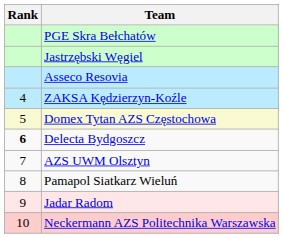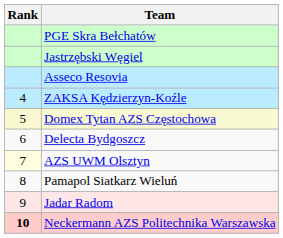(23, 139) bold -> (23, 139) normal
(23, 160) no background -> (23, 160) lightyellow background
(23, 222) normal -> (23, 222) bold
